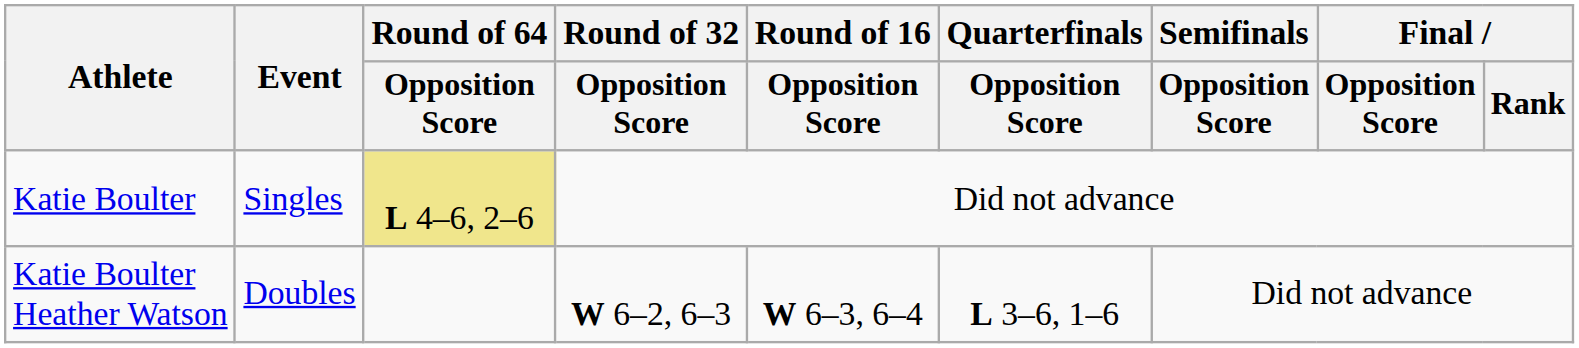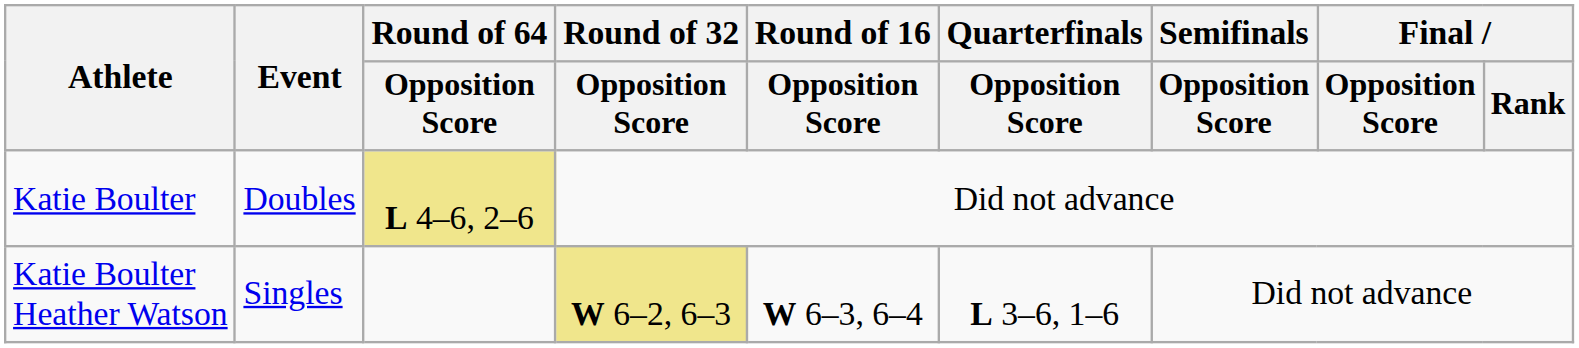(293, 198) Singles -> (300, 198) Doubles
(300, 293) Doubles -> (293, 293) Singles
(651, 313) no background -> (651, 313) khaki background
